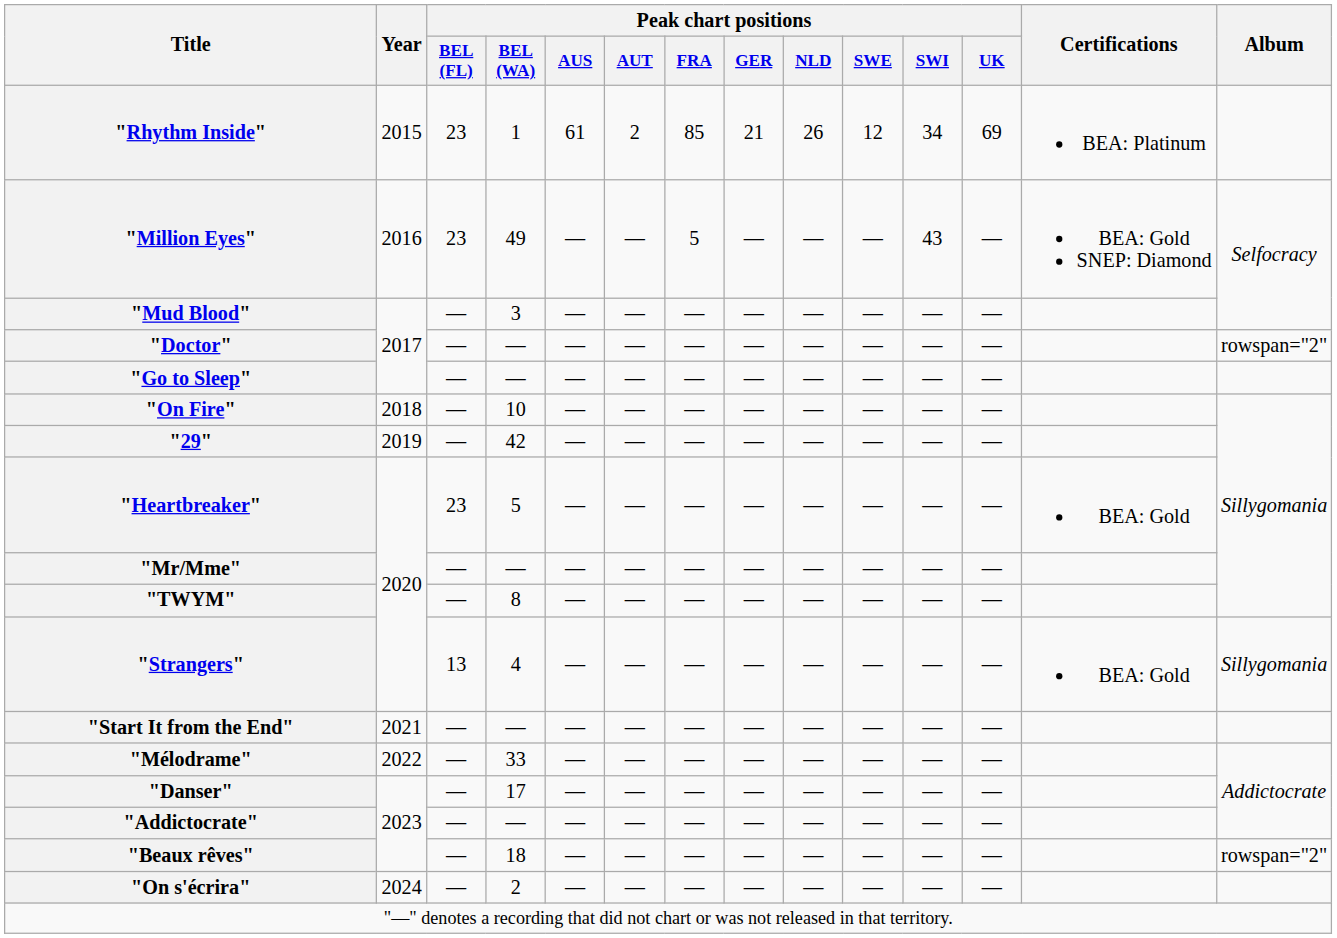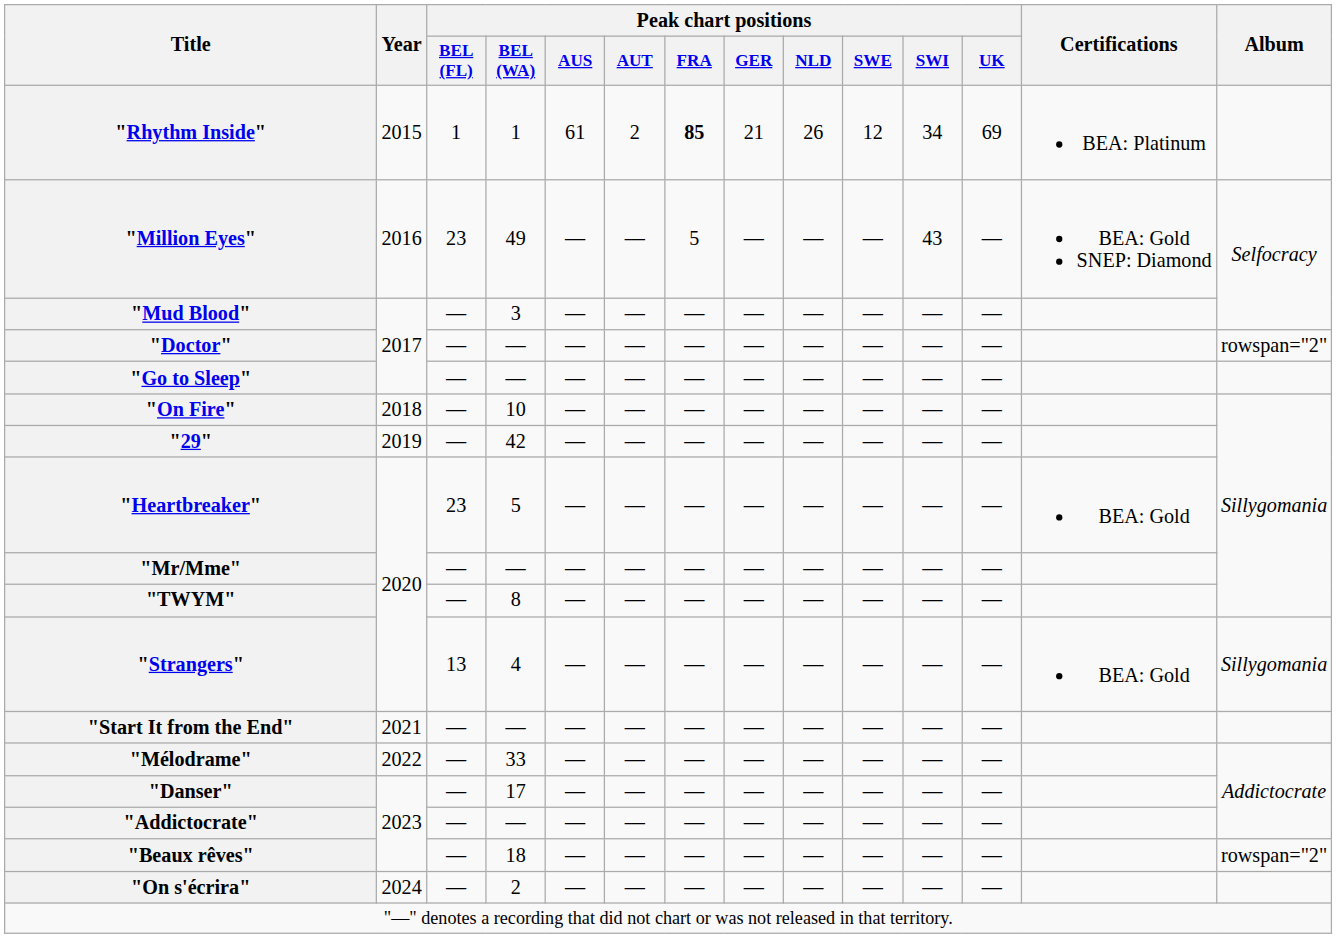(456, 132) 23 -> (456, 132) 1
(694, 132) normal -> (694, 132) bold
